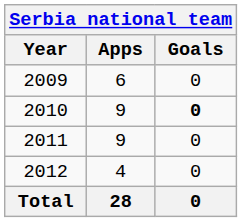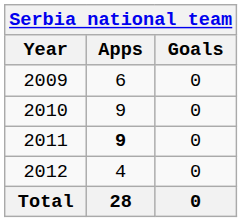(196, 111) bold -> (196, 111) normal
(121, 141) normal -> (121, 141) bold
